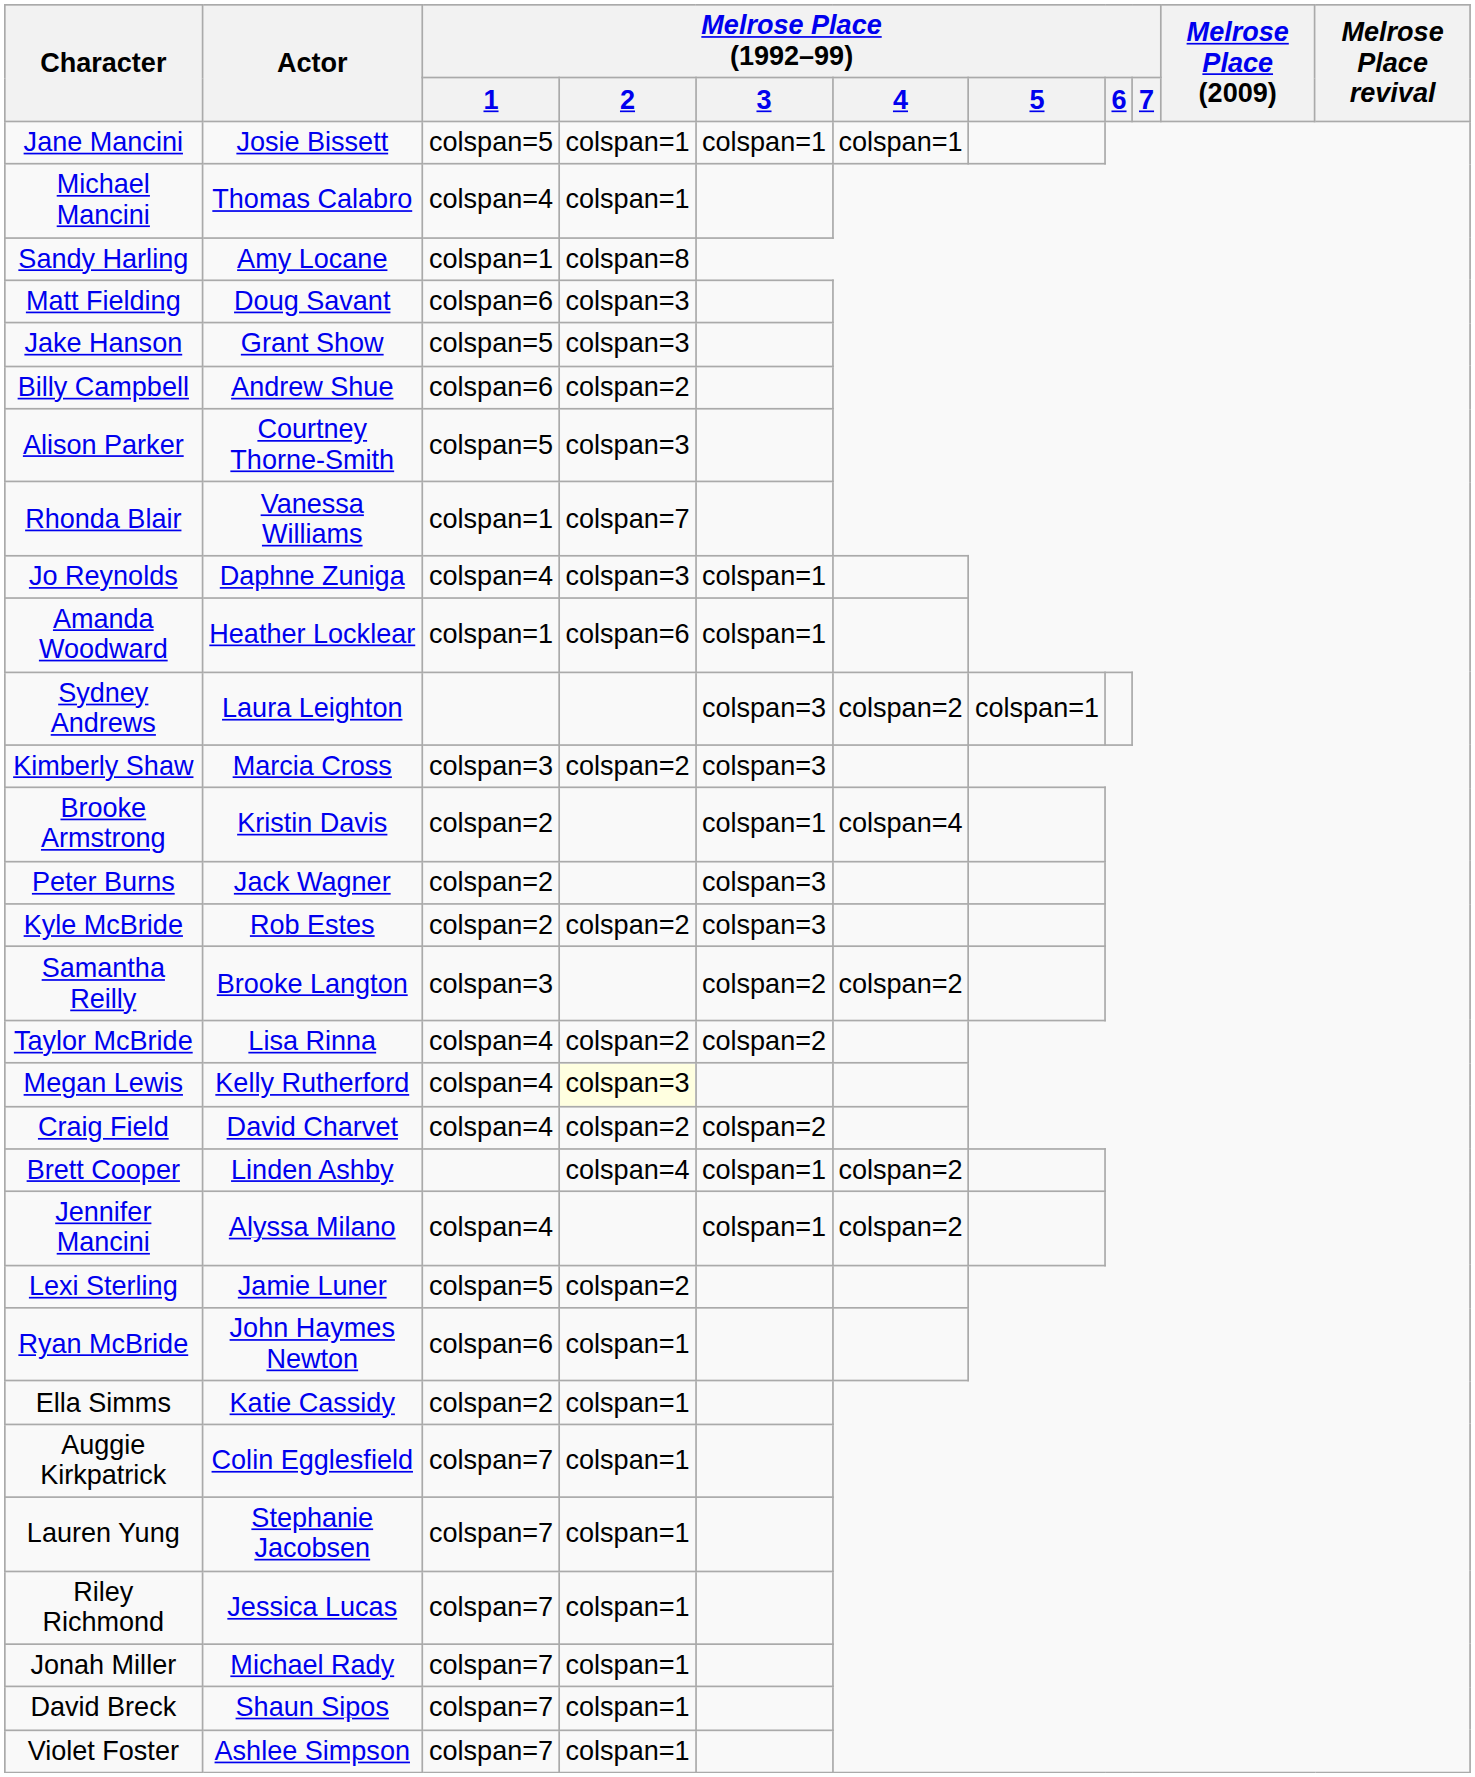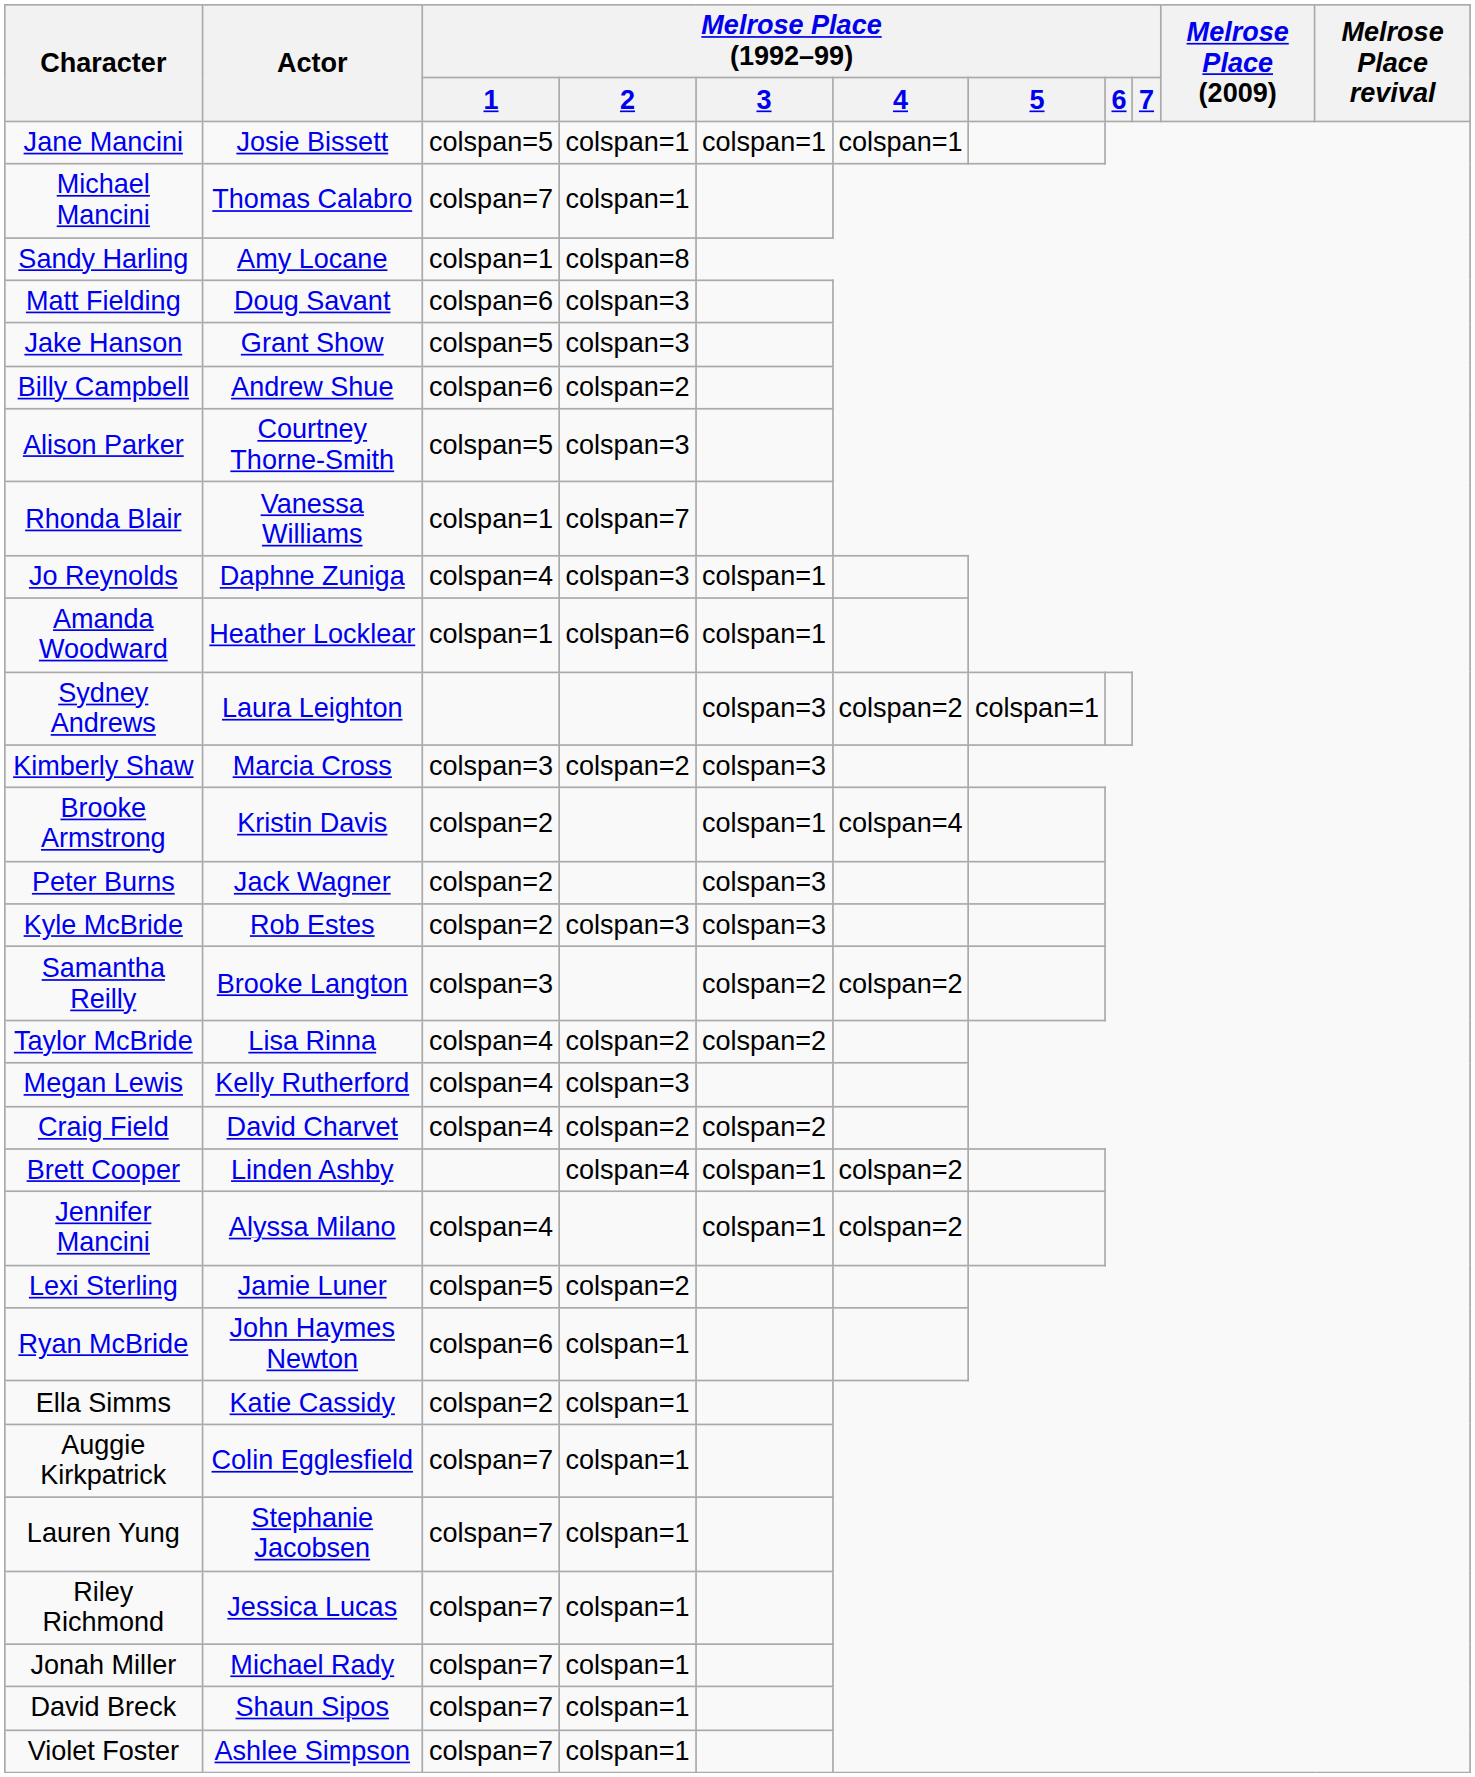(491, 200) colspan=4 -> (491, 200) colspan=7
(628, 925) colspan=2 -> (628, 925) colspan=3
(628, 1084) lightyellow background -> (628, 1084) no background
